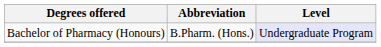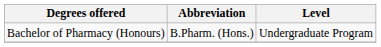(316, 32) lavender background -> (316, 32) no background
